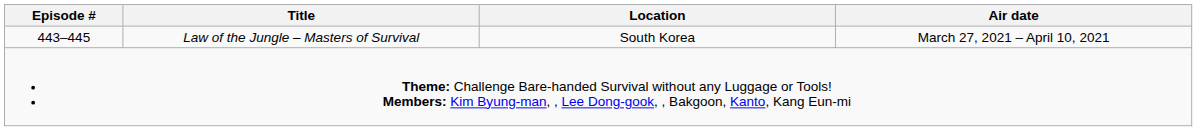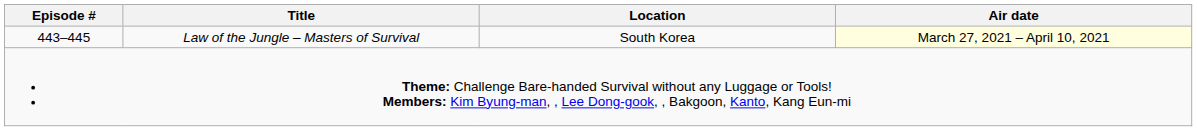(1014, 37) no background -> (1014, 37) lightyellow background
